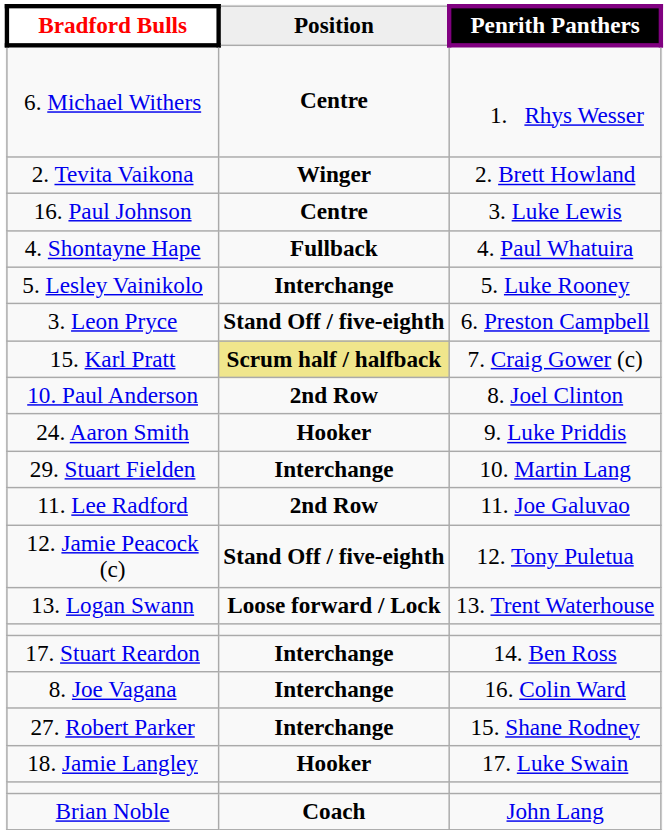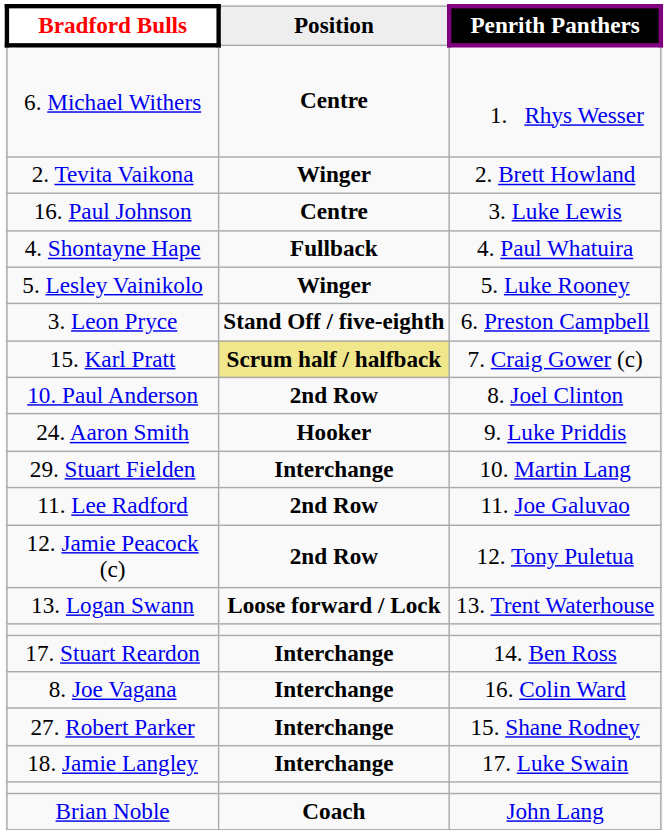(334, 285) Interchange -> (334, 285) Winger
(334, 555) Stand Off / five-eighth -> (334, 555) 2nd Row
(334, 763) Hooker -> (334, 763) Interchange
